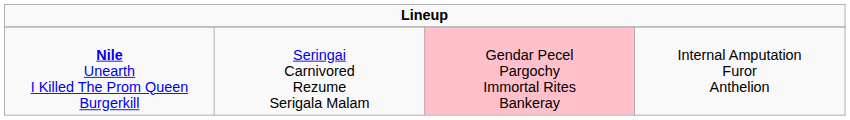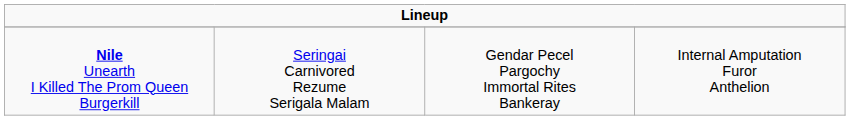(530, 79) pink background -> (530, 79) no background
